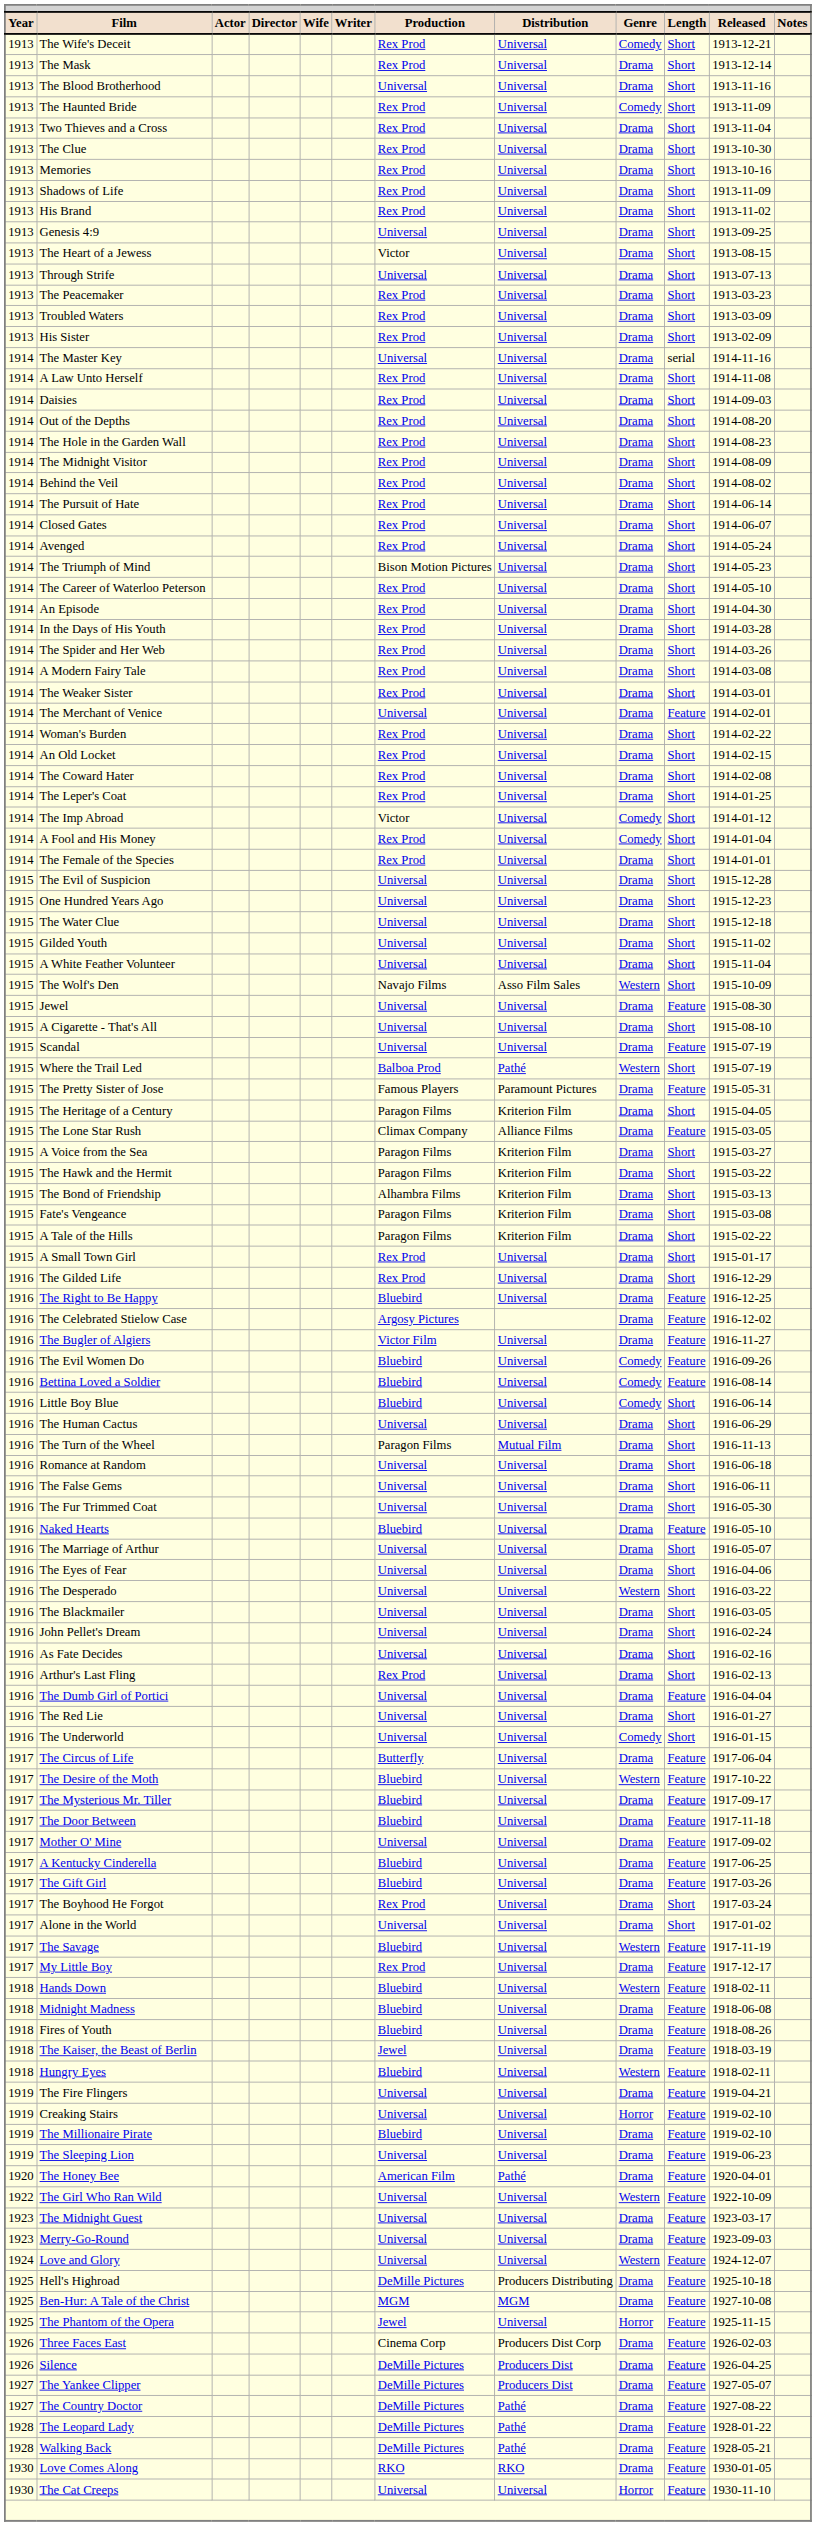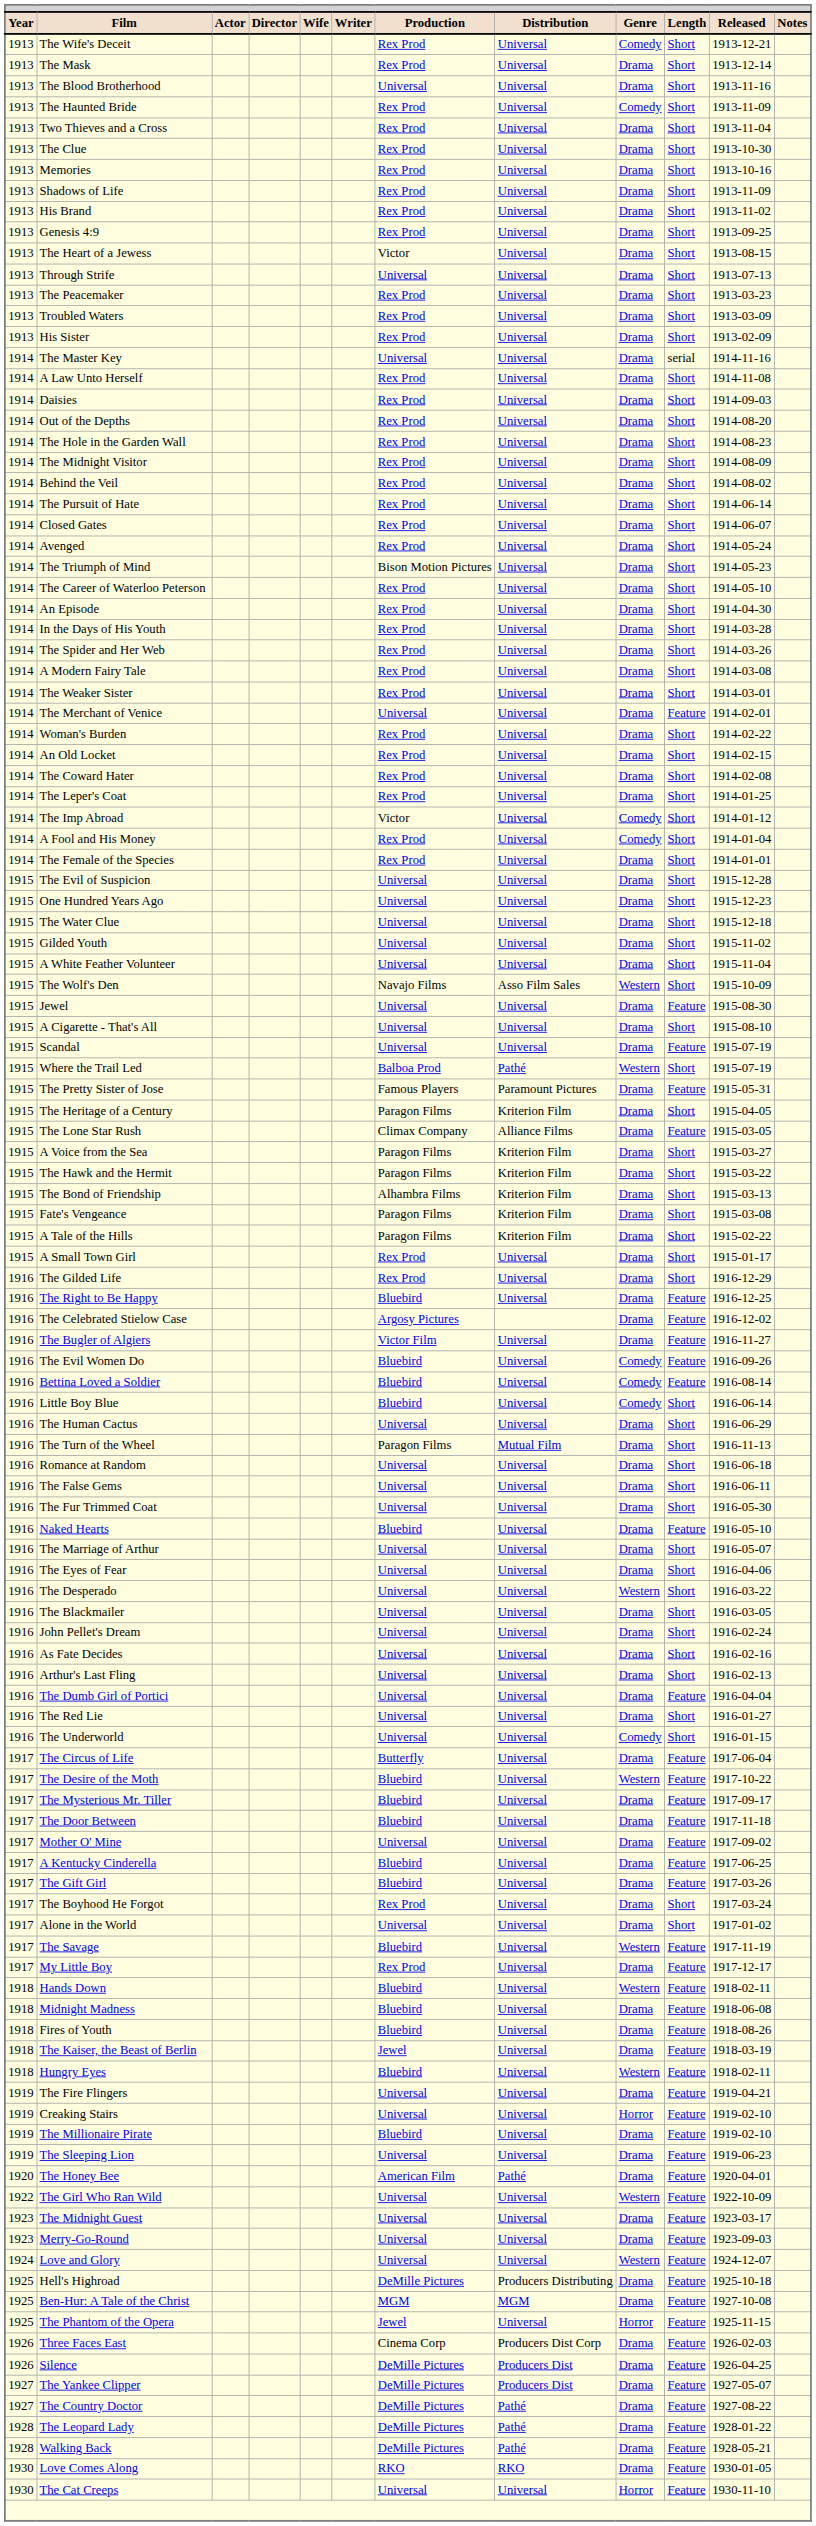(402, 232) Universal -> (402, 232) Rex Prod
(402, 1675) Rex Prod -> (402, 1675) Universal
